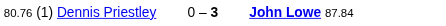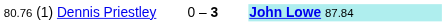(301, 12) no background -> (301, 12) paleturquoise background
